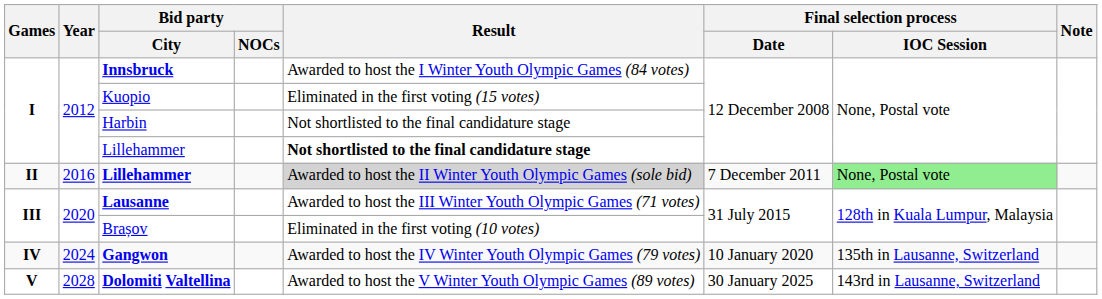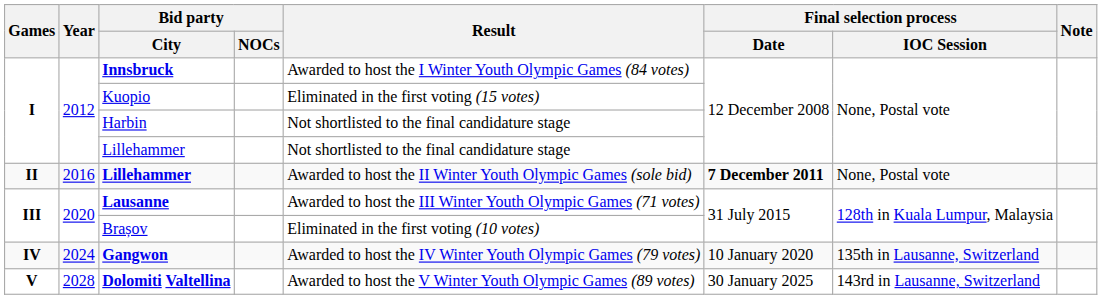(439, 149) bold -> (429, 149) normal
(489, 176) lightgrey background -> (489, 176) no background
(764, 176) normal -> (766, 176) bold
(893, 176) lightgreen background -> (893, 176) no background
